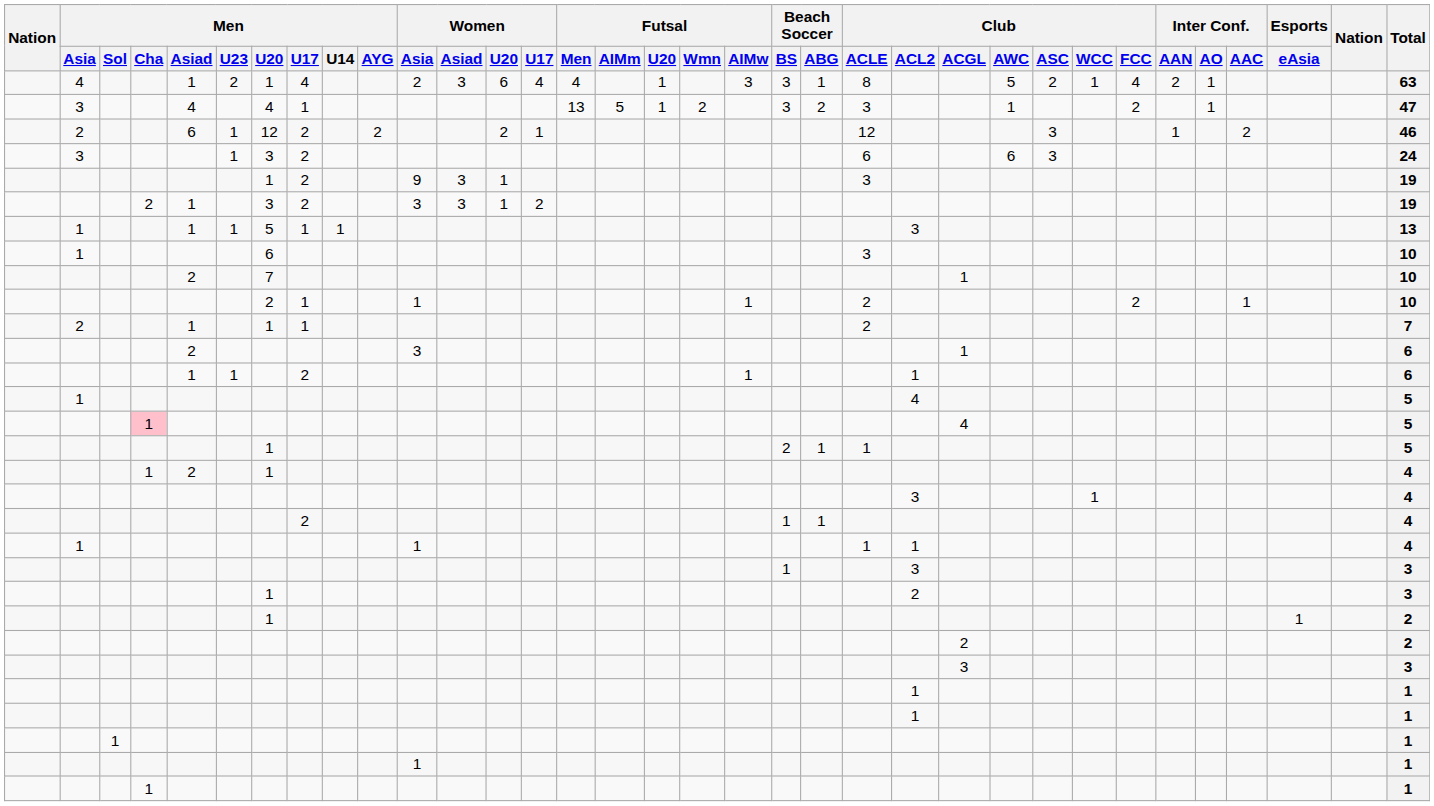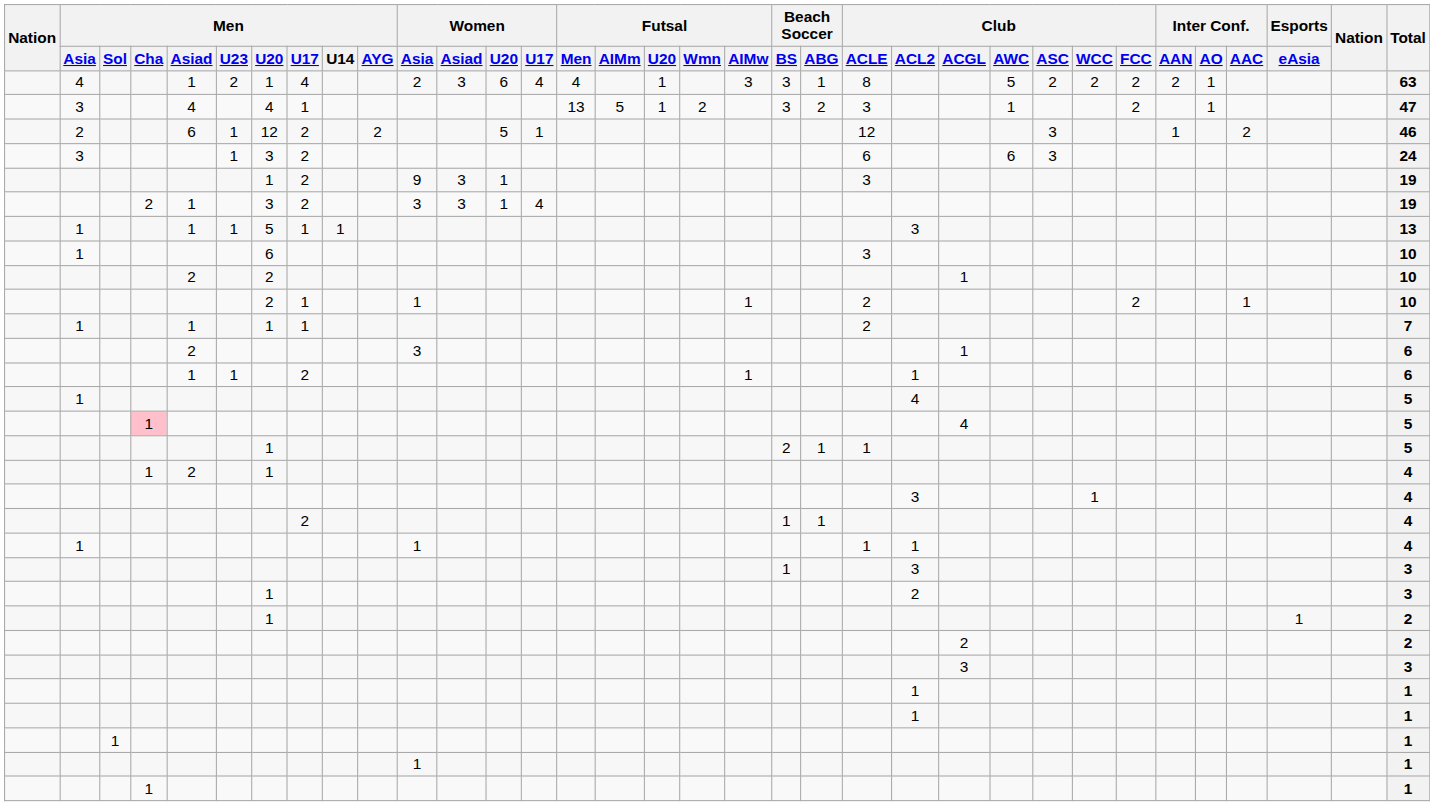(1094, 83) 1 -> (1094, 83) 2
(1136, 83) 4 -> (1136, 83) 2
(504, 132) 2 -> (504, 132) 5
(539, 205) 2 -> (539, 205) 4
(269, 278) 7 -> (269, 278) 2
(80, 326) 2 -> (80, 326) 1
